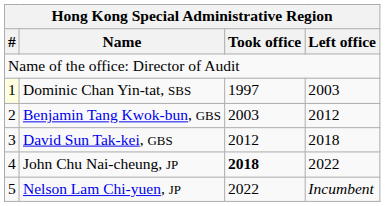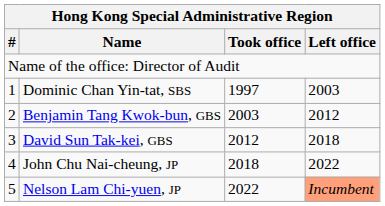(12, 90) lightyellow background -> (12, 90) no background
(244, 164) bold -> (244, 164) normal
(341, 189) no background -> (341, 189) lightsalmon background
